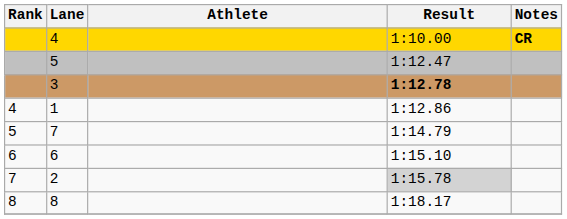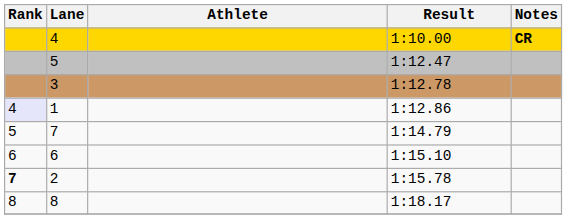(421, 87) bold -> (421, 87) normal
(12, 110) no background -> (12, 110) lavender background
(12, 180) normal -> (12, 180) bold
(421, 180) lightgrey background -> (421, 180) no background
